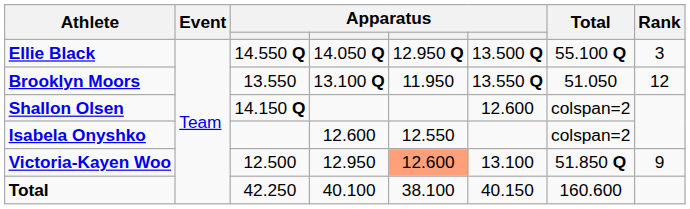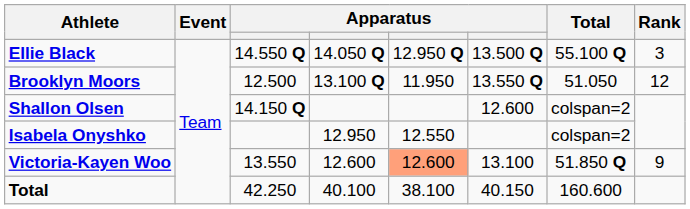(270, 81) 13.550 -> (270, 81) 12.500
(349, 136) 12.600 -> (349, 136) 12.950
(270, 163) 12.500 -> (270, 163) 13.550
(349, 163) 12.950 -> (349, 163) 12.600
